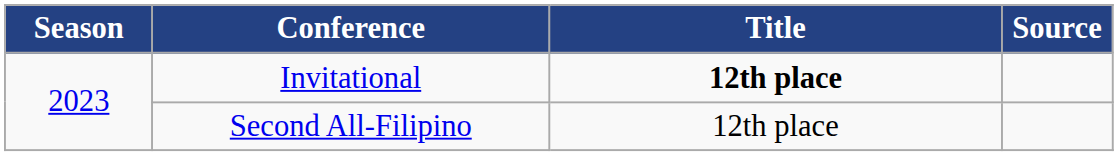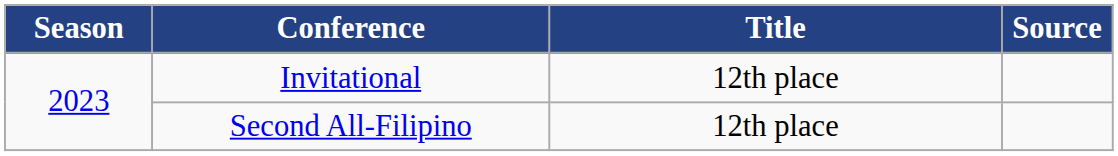(776, 77) bold -> (776, 77) normal
